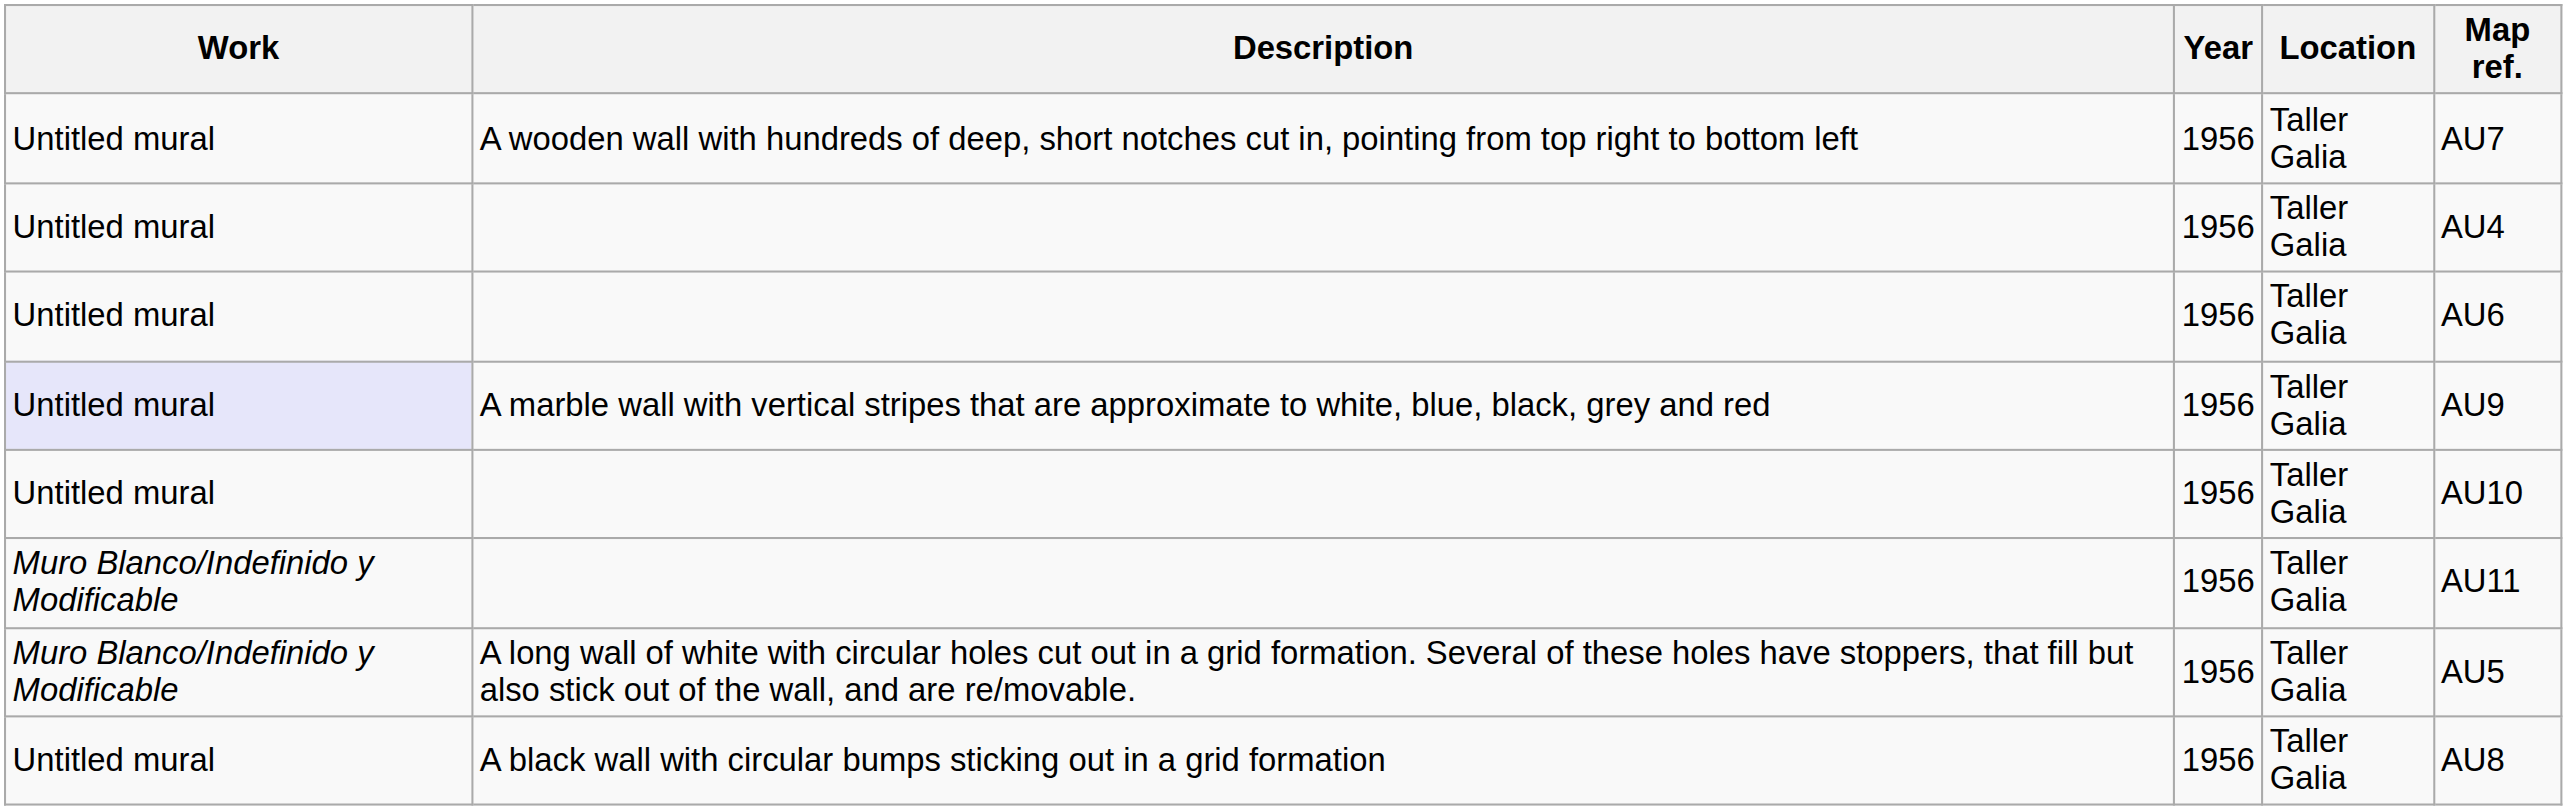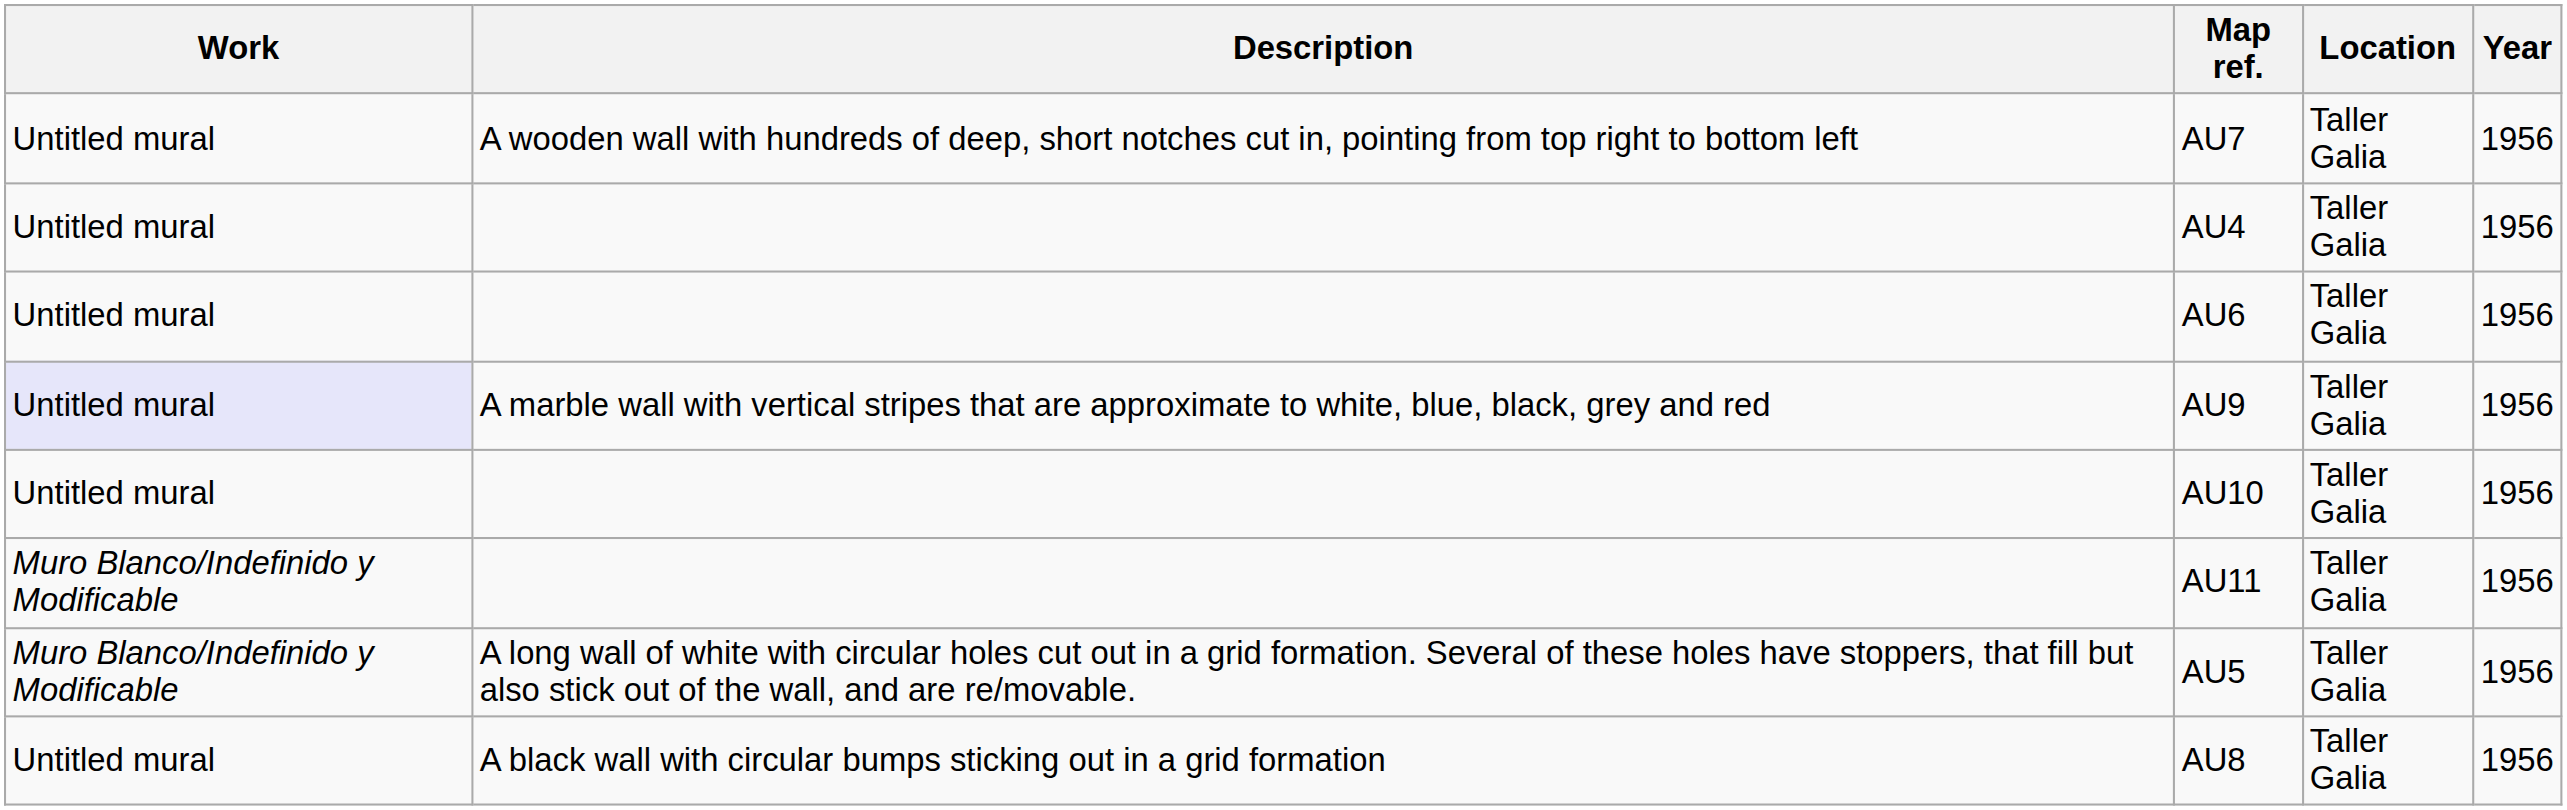columns swapped: (2218, 48) <-> (2497, 48)
